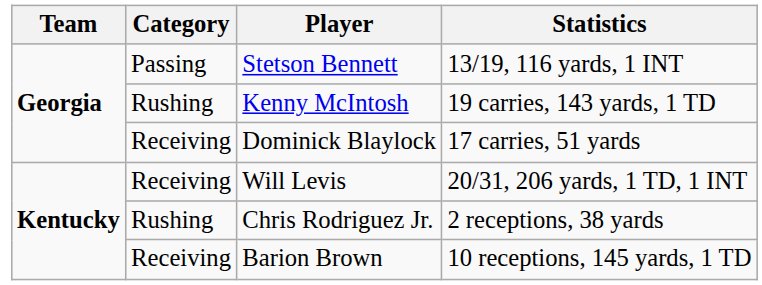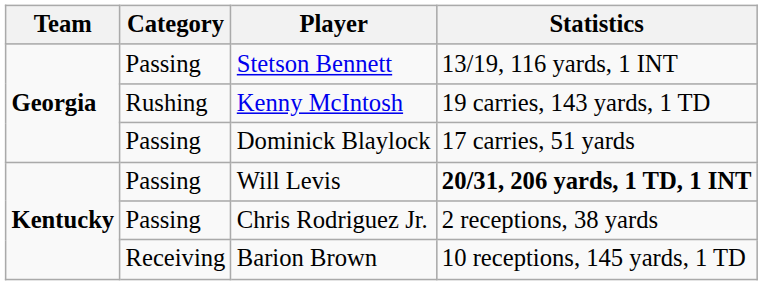(181, 141) Receiving -> (163, 141) Passing
(181, 180) Receiving -> (163, 180) Passing
(597, 180) normal -> (597, 180) bold
(172, 220) Rushing -> (163, 220) Passing
